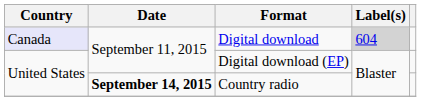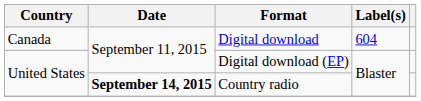(29, 38) lavender background -> (29, 38) no background
(366, 38) lightgrey background -> (366, 38) no background
